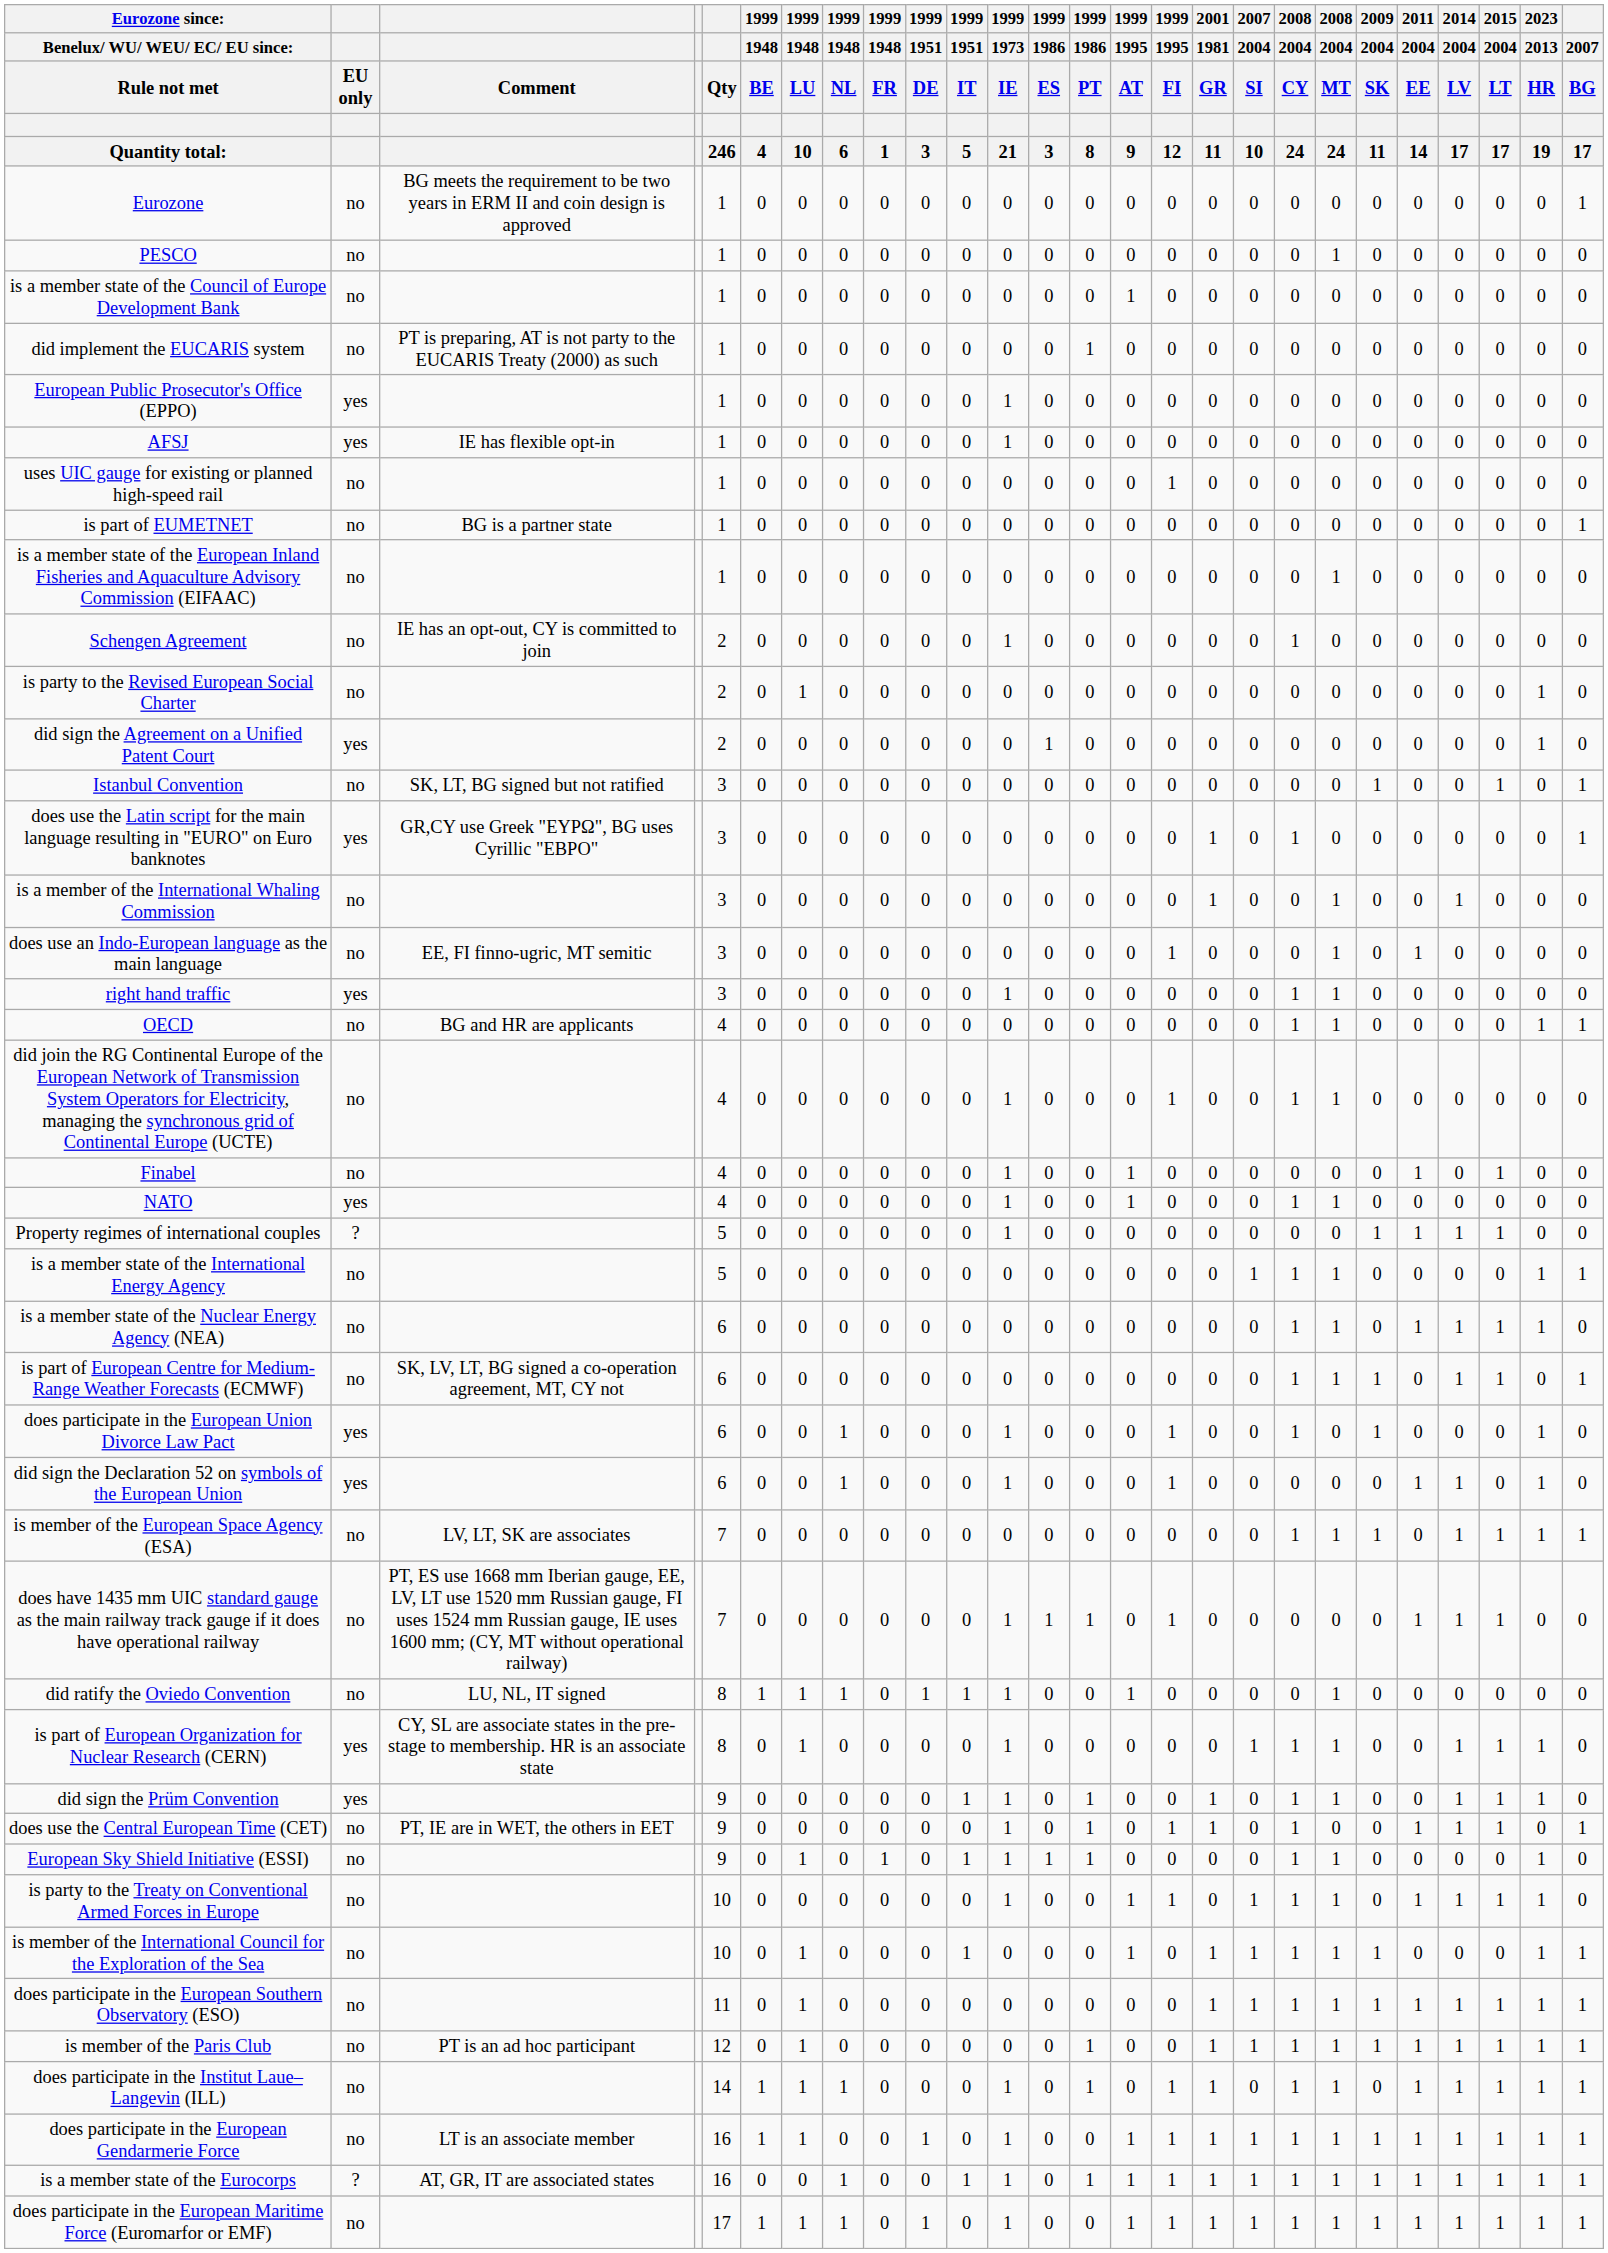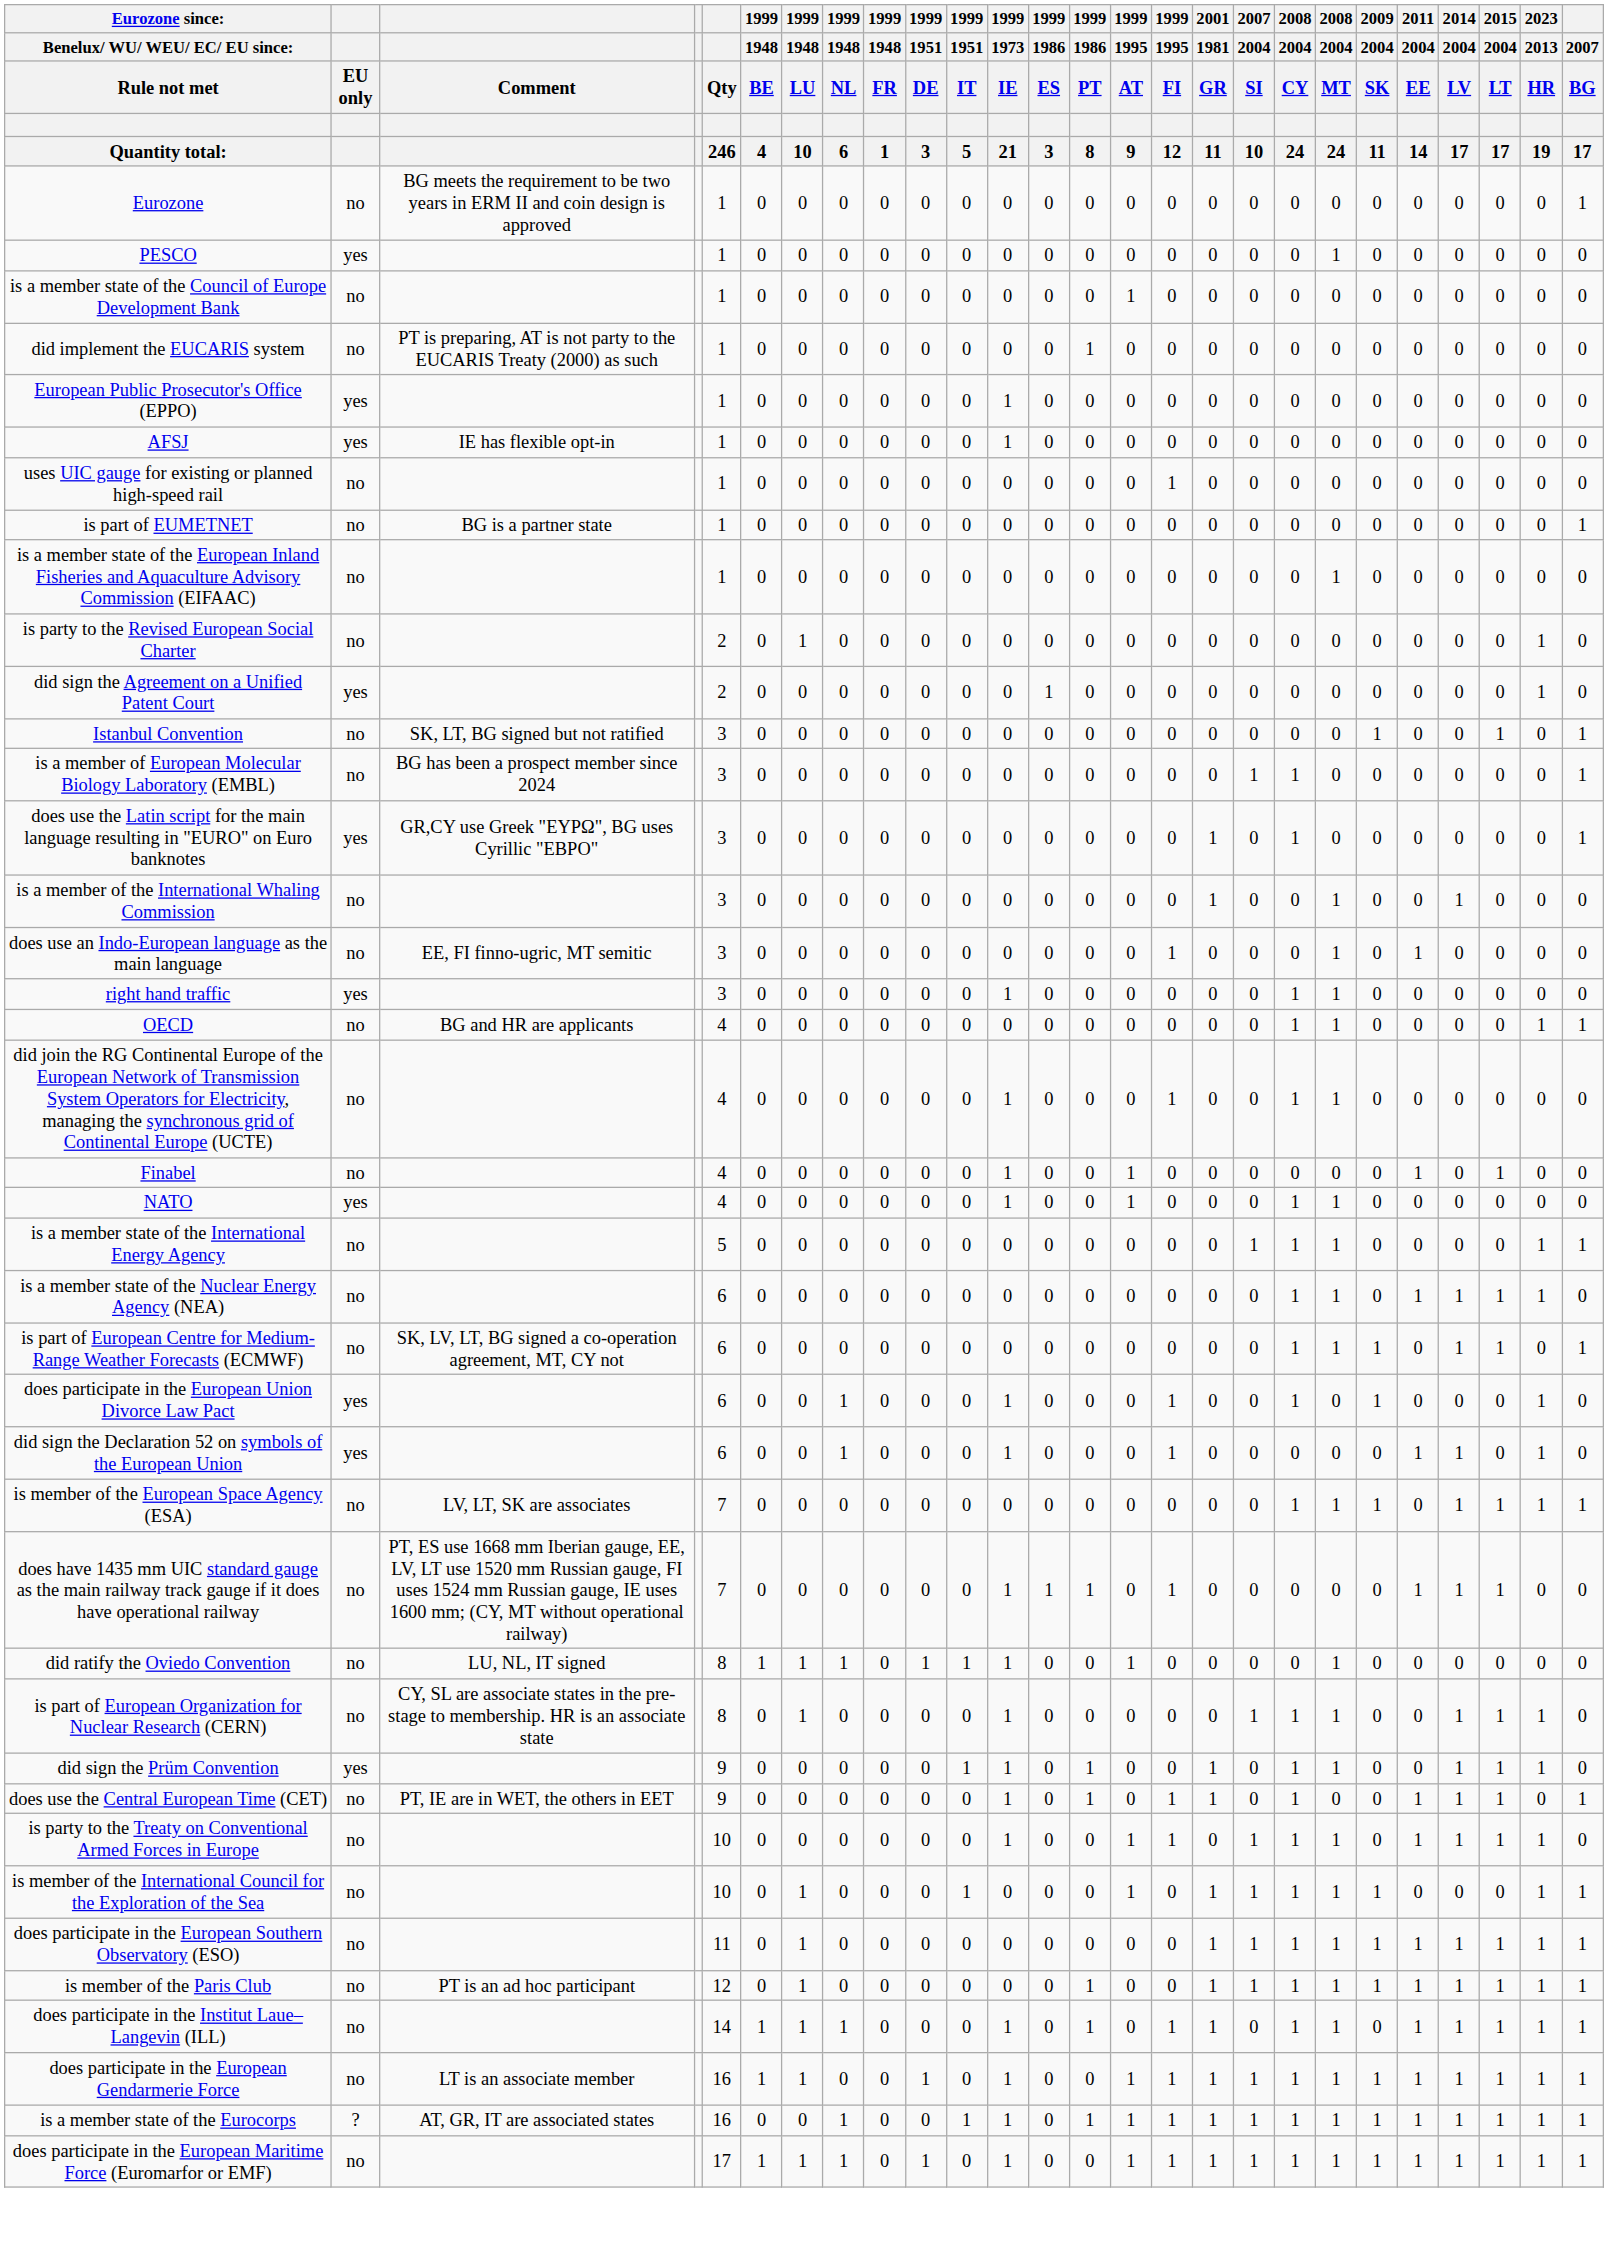(355, 255) no -> (355, 255) yes
- row: (168, 640)
+ row: (168, 775)
- row: (168, 1233)
(355, 1746) yes -> (355, 1716) no
- row: (168, 1859)
